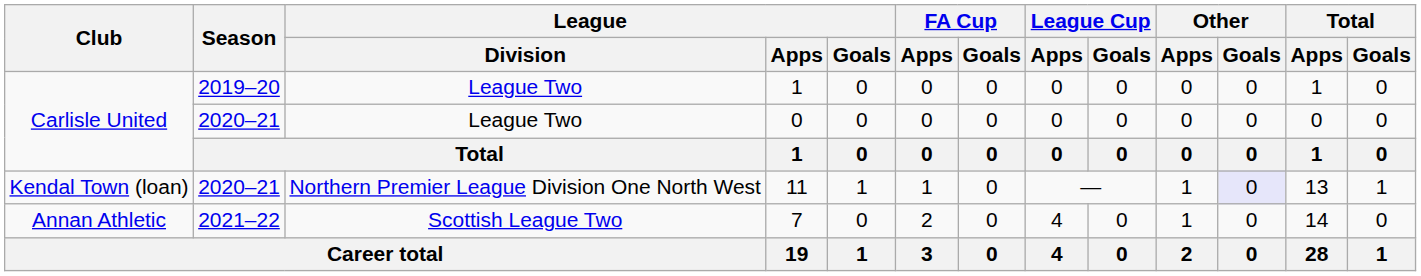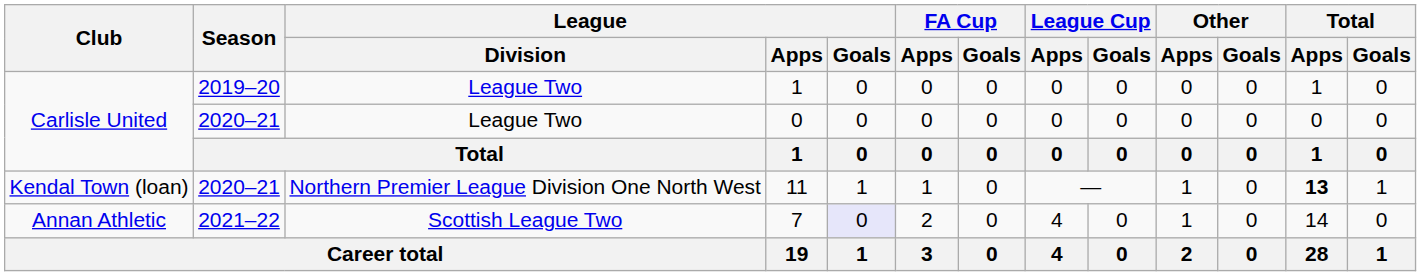(1252, 187) lavender background -> (1252, 187) no background
(1317, 187) normal -> (1317, 187) bold
(862, 220) no background -> (862, 220) lavender background
